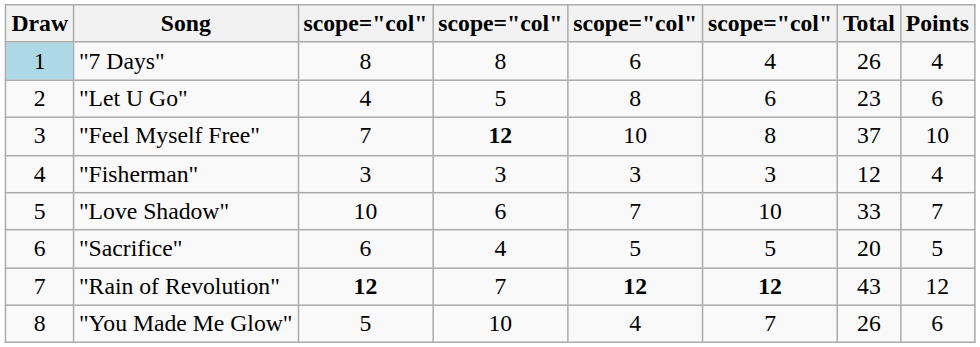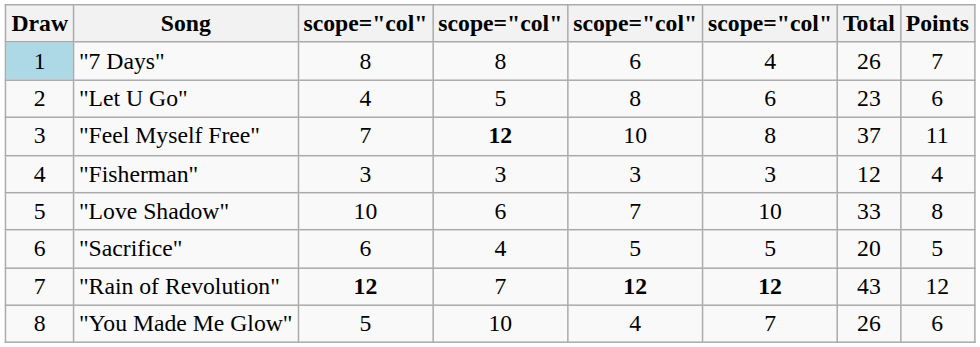(937, 60) 4 -> (937, 60) 7
(937, 135) 10 -> (937, 135) 11
(937, 211) 7 -> (937, 211) 8
